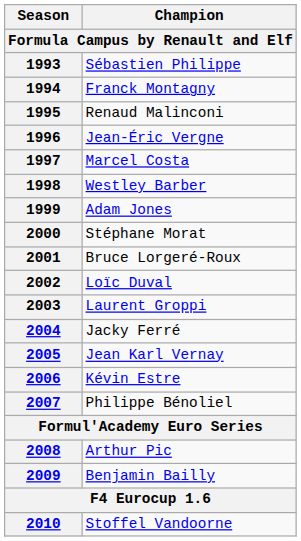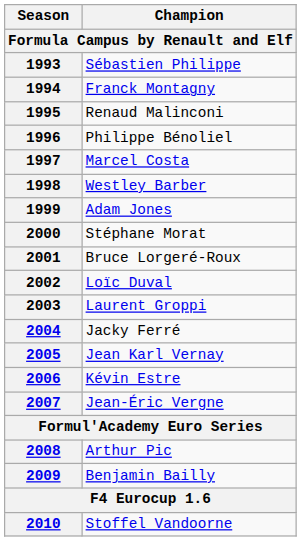(155, 137) Jean-Éric Vergne -> (159, 137) Philippe Bénoliel
(159, 403) Philippe Bénoliel -> (155, 403) Jean-Éric Vergne
